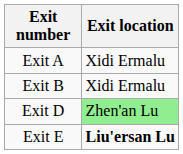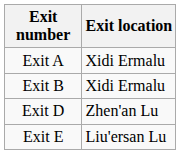(122, 111) lightgreen background -> (122, 111) no background
(130, 136) bold -> (126, 136) normal
